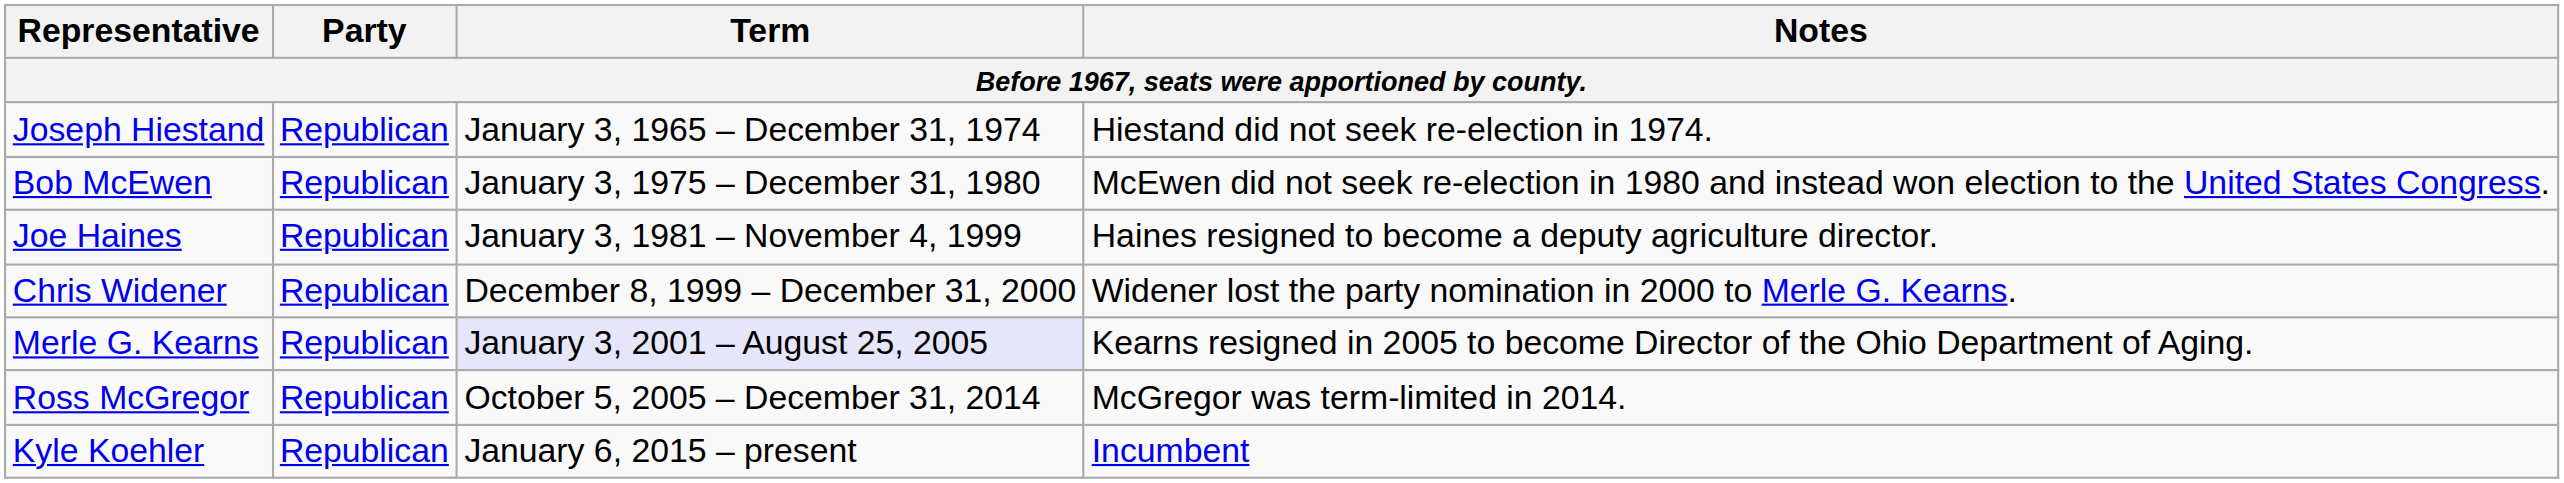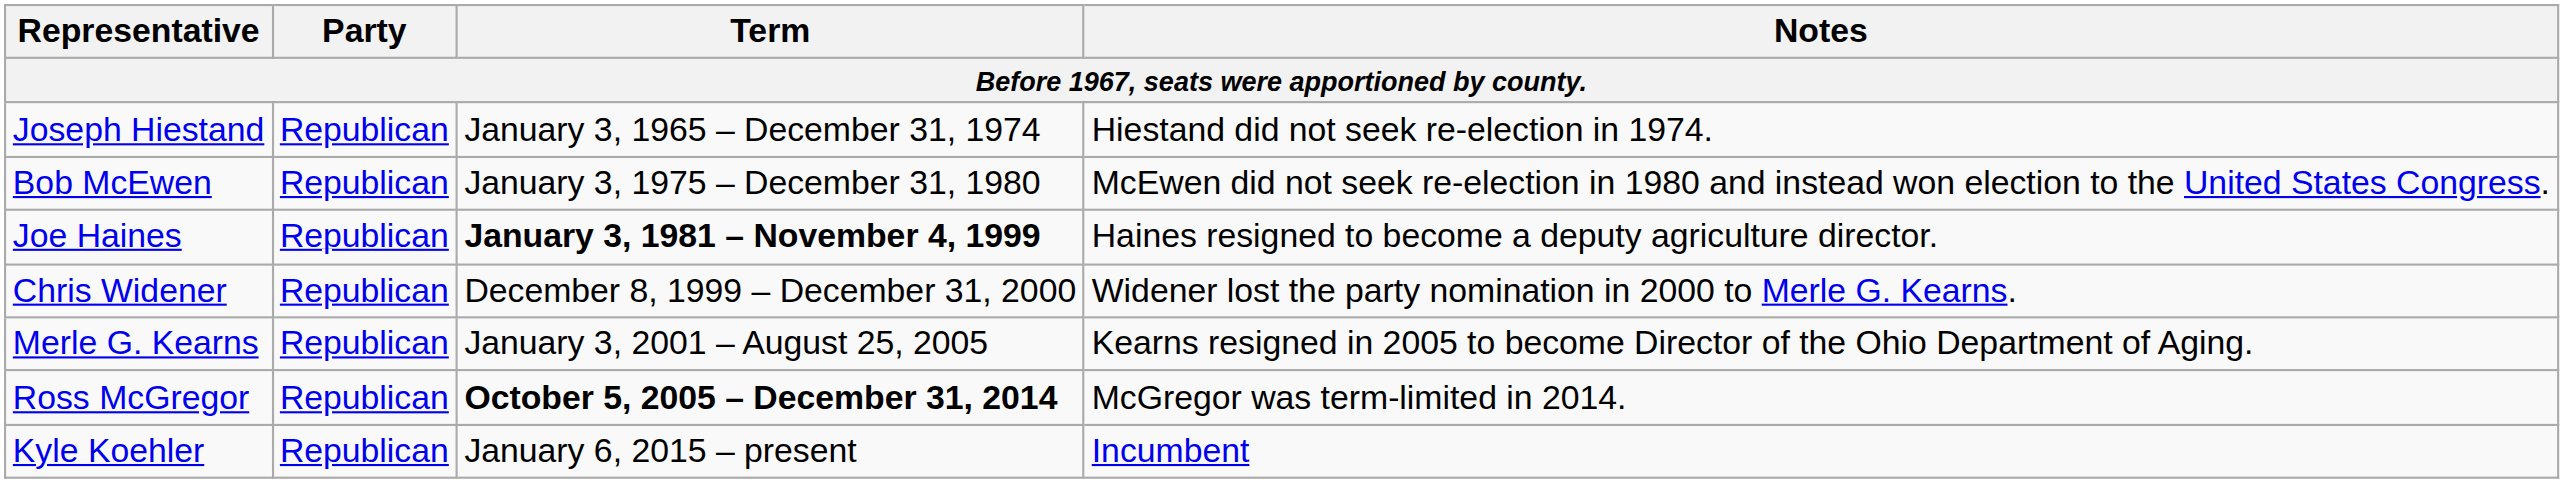(743, 236) normal -> (752, 236) bold
(726, 343) lavender background -> (726, 343) no background
(752, 397) normal -> (761, 397) bold
